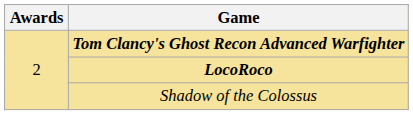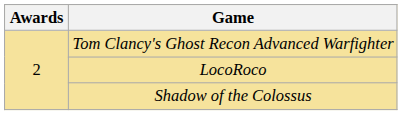(239, 43) bold -> (233, 43) normal
(239, 69) bold -> (233, 69) normal
